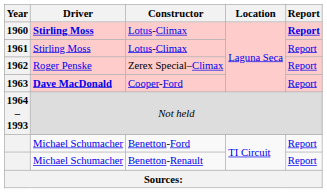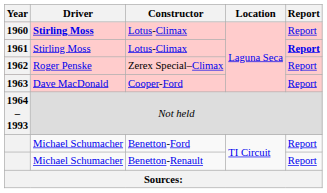(304, 31) bold -> (302, 31) normal
(302, 48) normal -> (304, 48) bold
(72, 83) bold -> (71, 83) normal
